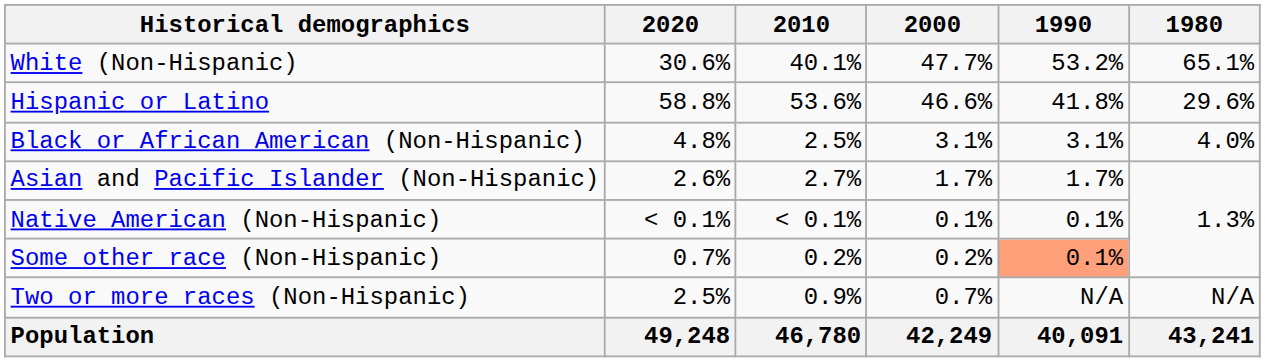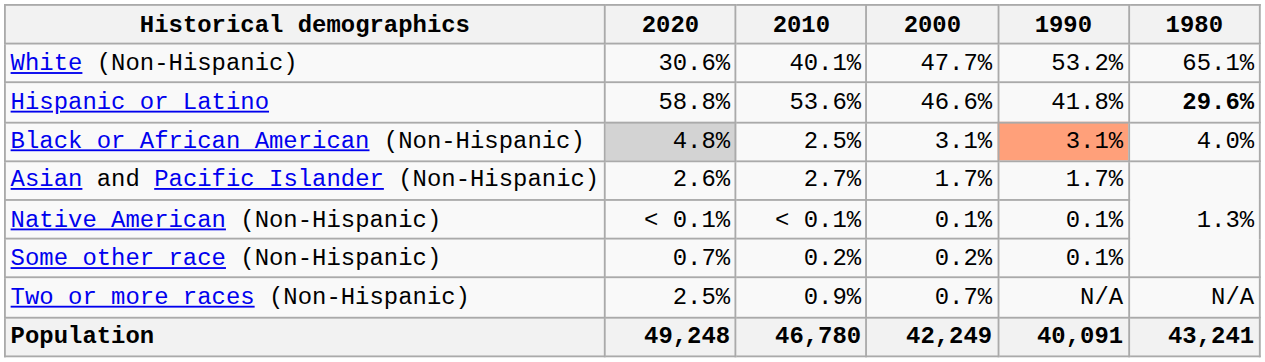(1218, 102) normal -> (1218, 102) bold
(701, 141) no background -> (701, 141) lightgrey background
(1094, 141) no background -> (1094, 141) lightsalmon background
(1094, 258) lightsalmon background -> (1094, 258) no background
